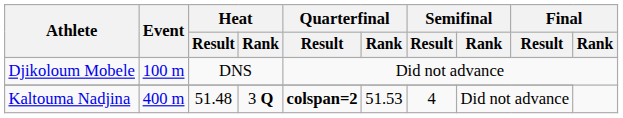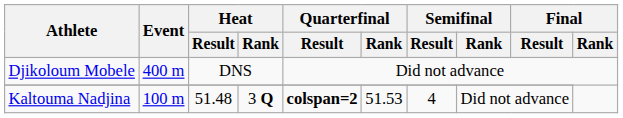(164, 71) 100 m -> (164, 71) 400 m
(164, 99) 400 m -> (164, 99) 100 m
